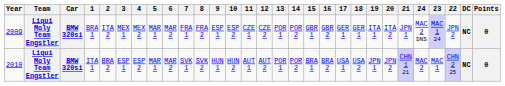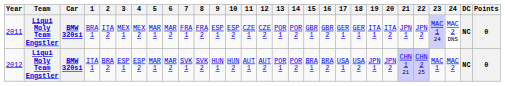columns swapped: (453, 10) <-> (421, 10)
(14, 32) 2009 -> (14, 32) 2011
(14, 65) 2010 -> (14, 65) 2012
